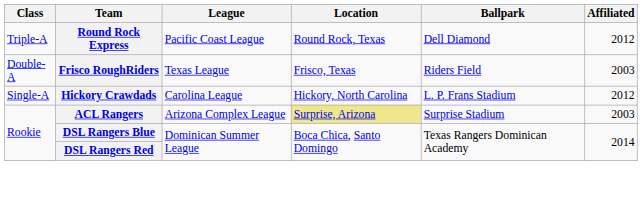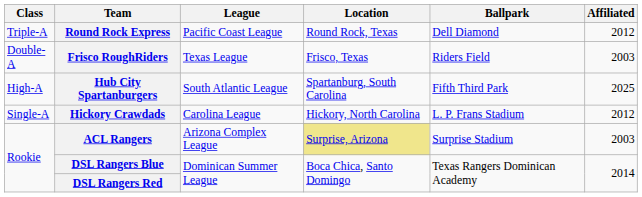+ row: (118, 89)
